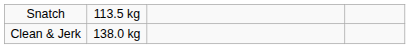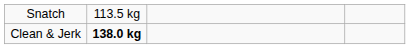(117, 33) normal -> (117, 33) bold
